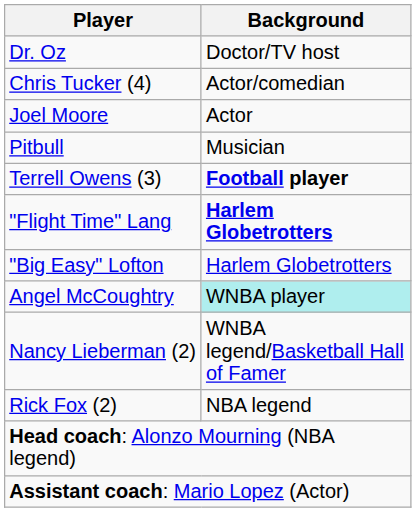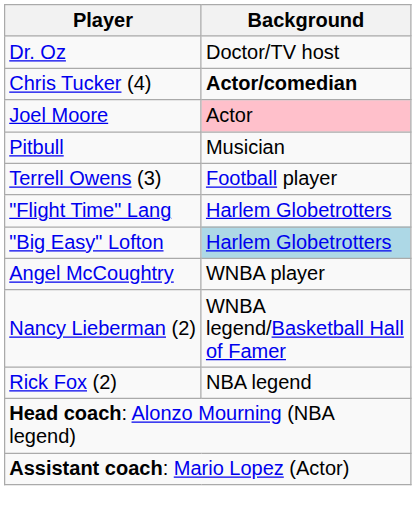(275, 83) normal -> (282, 83) bold
(229, 115) no background -> (229, 115) pink background
(277, 178) bold -> (272, 178) normal
(269, 221) bold -> (299, 210) normal
(299, 264) no background -> (299, 242) lightblue background
(265, 296) paleturquoise background -> (265, 274) no background
